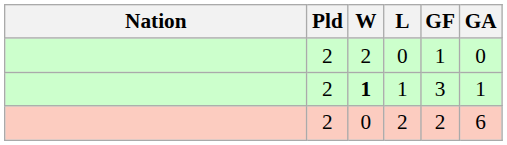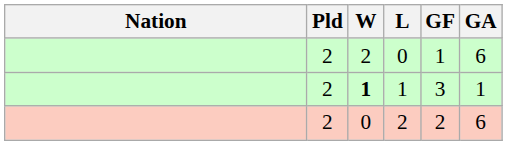(481, 55) 0 -> (481, 55) 6
